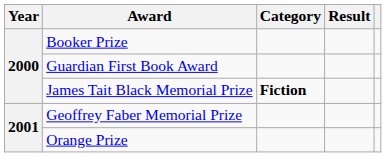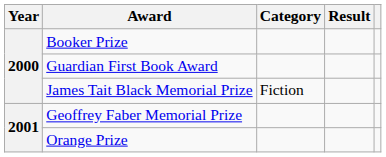(283, 90) bold -> (282, 90) normal
